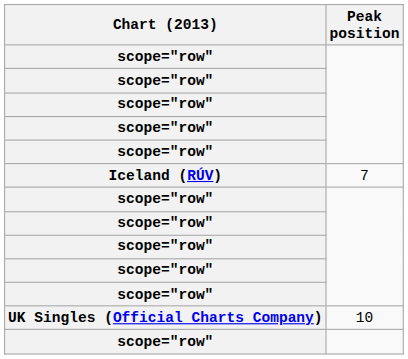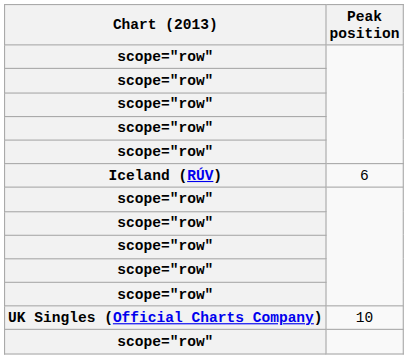(364, 176) 7 -> (364, 176) 6
